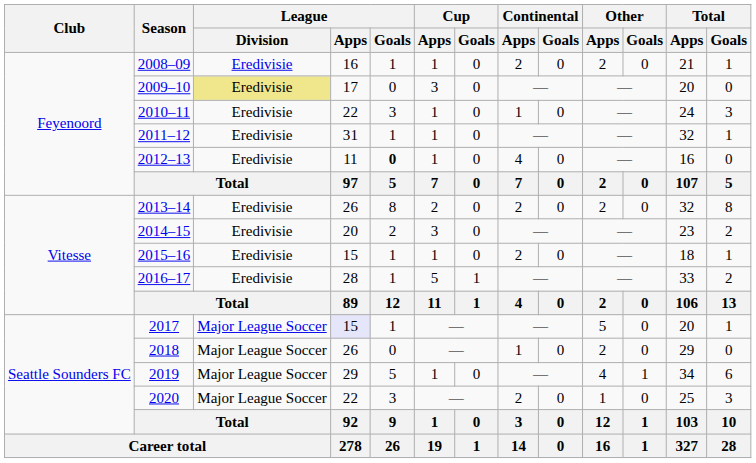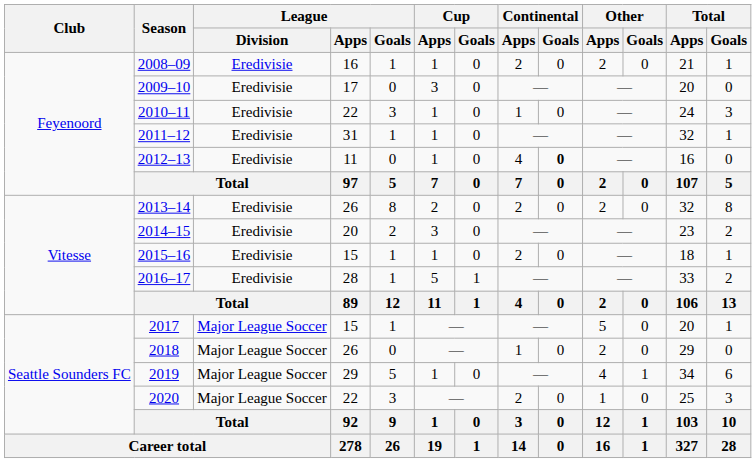(262, 87) khaki background -> (262, 87) no background
(392, 159) bold -> (392, 159) normal
(561, 159) normal -> (561, 159) bold
(350, 326) lavender background -> (350, 326) no background
